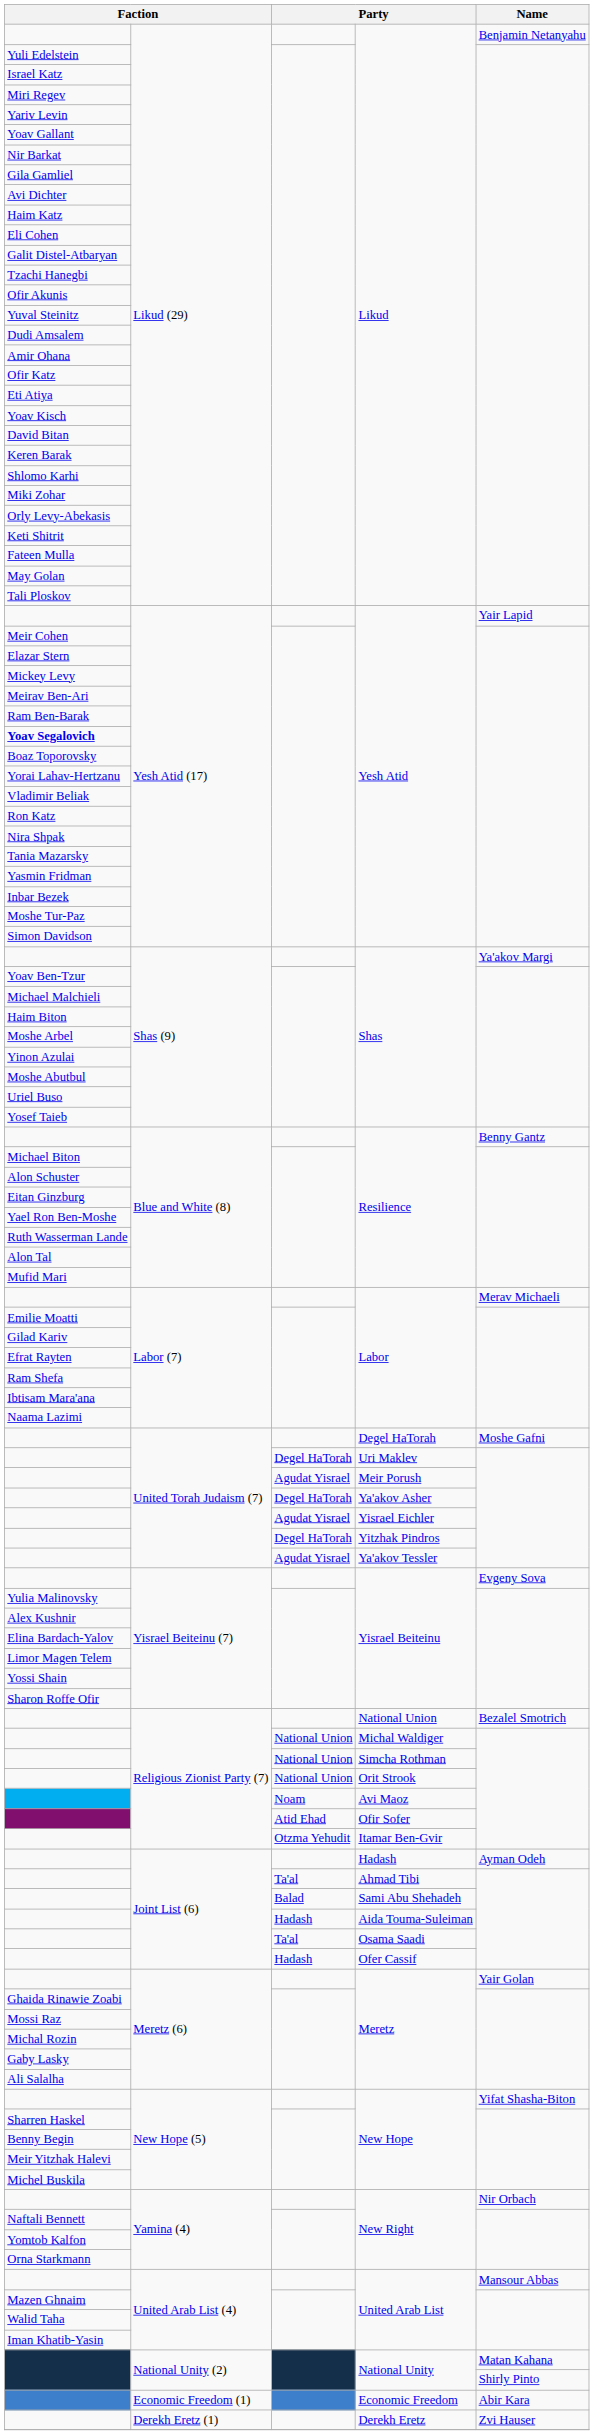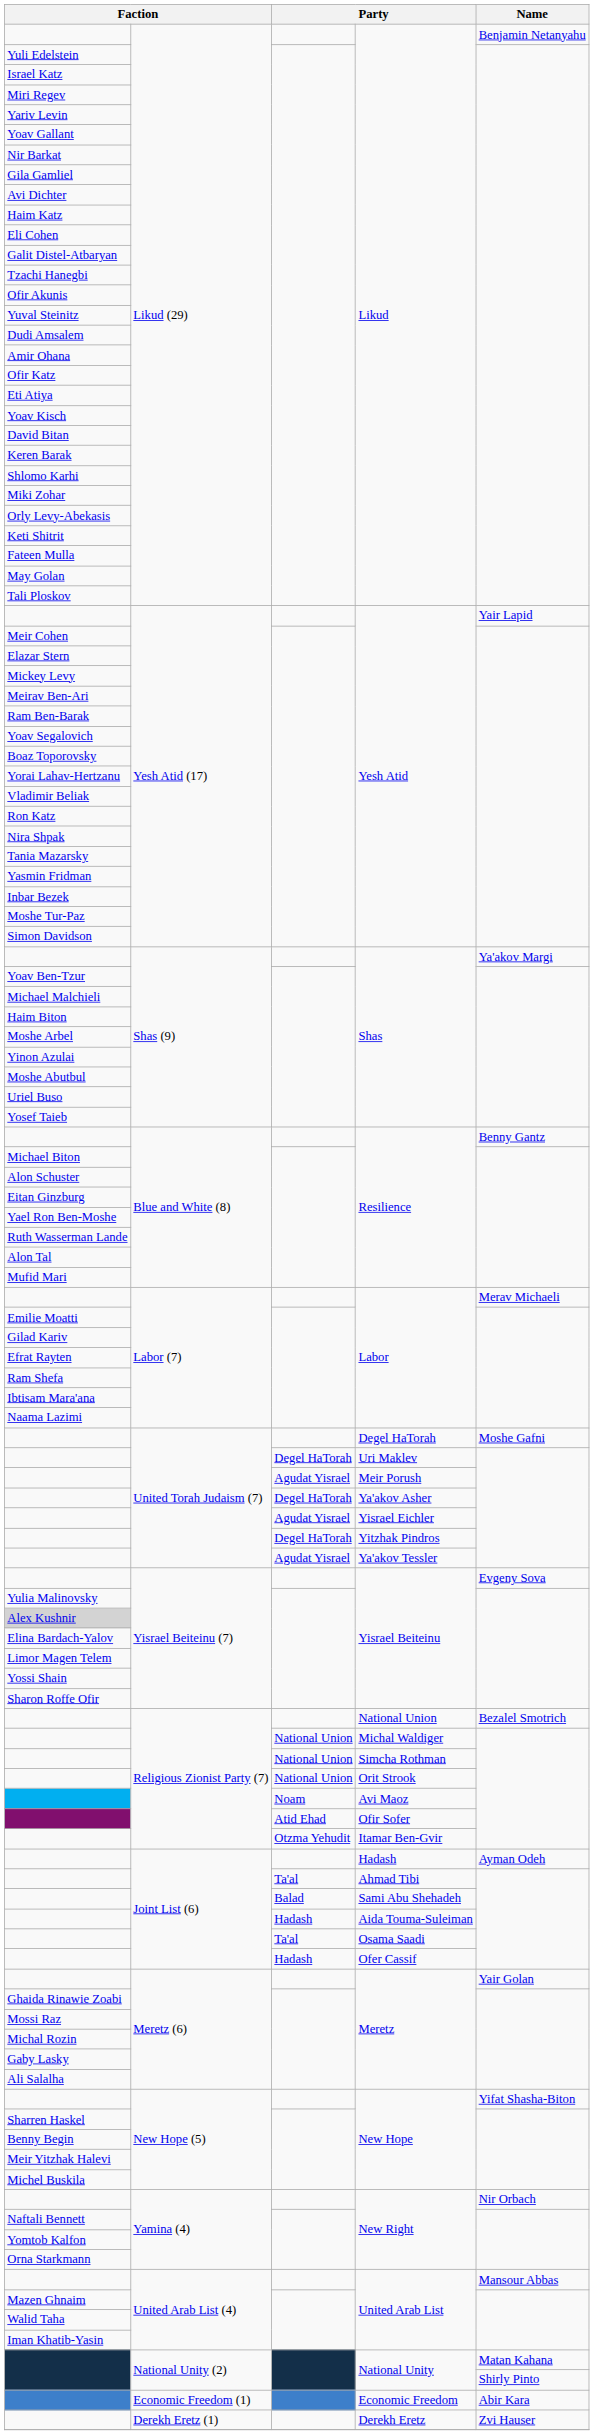(51, 736) bold -> (50, 736) normal
(42, 1618) no background -> (42, 1618) lightgrey background
